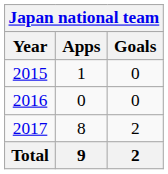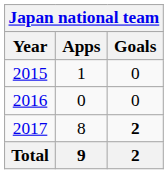(135, 127) normal -> (135, 127) bold
